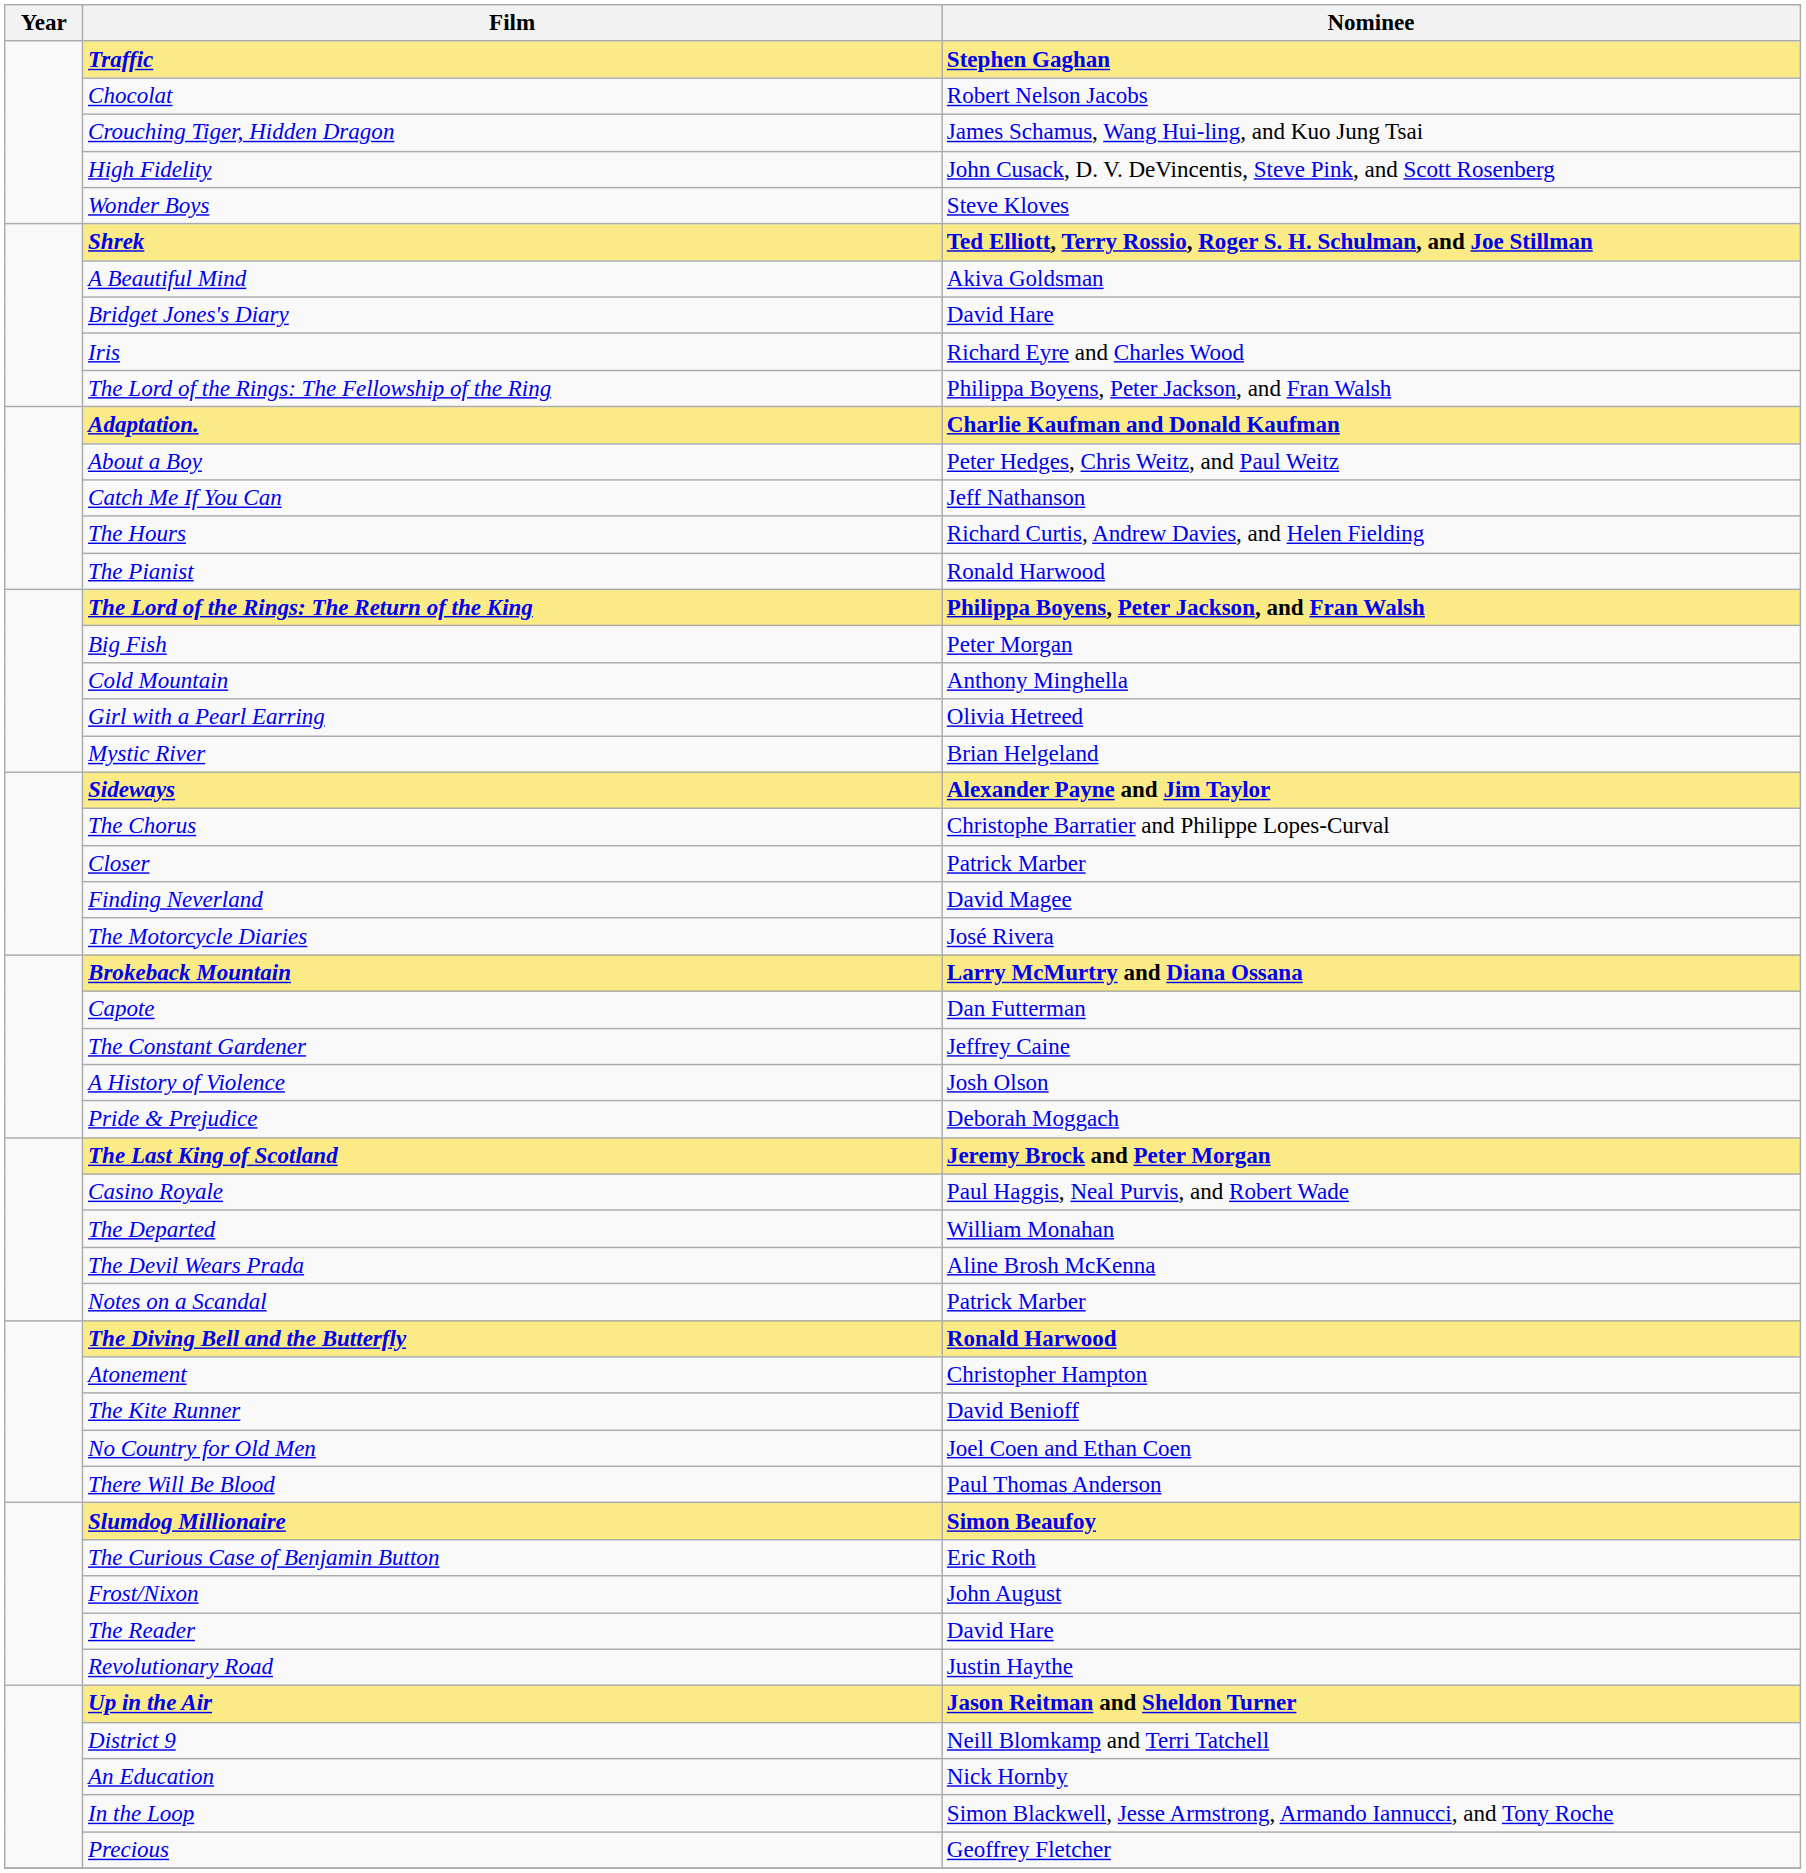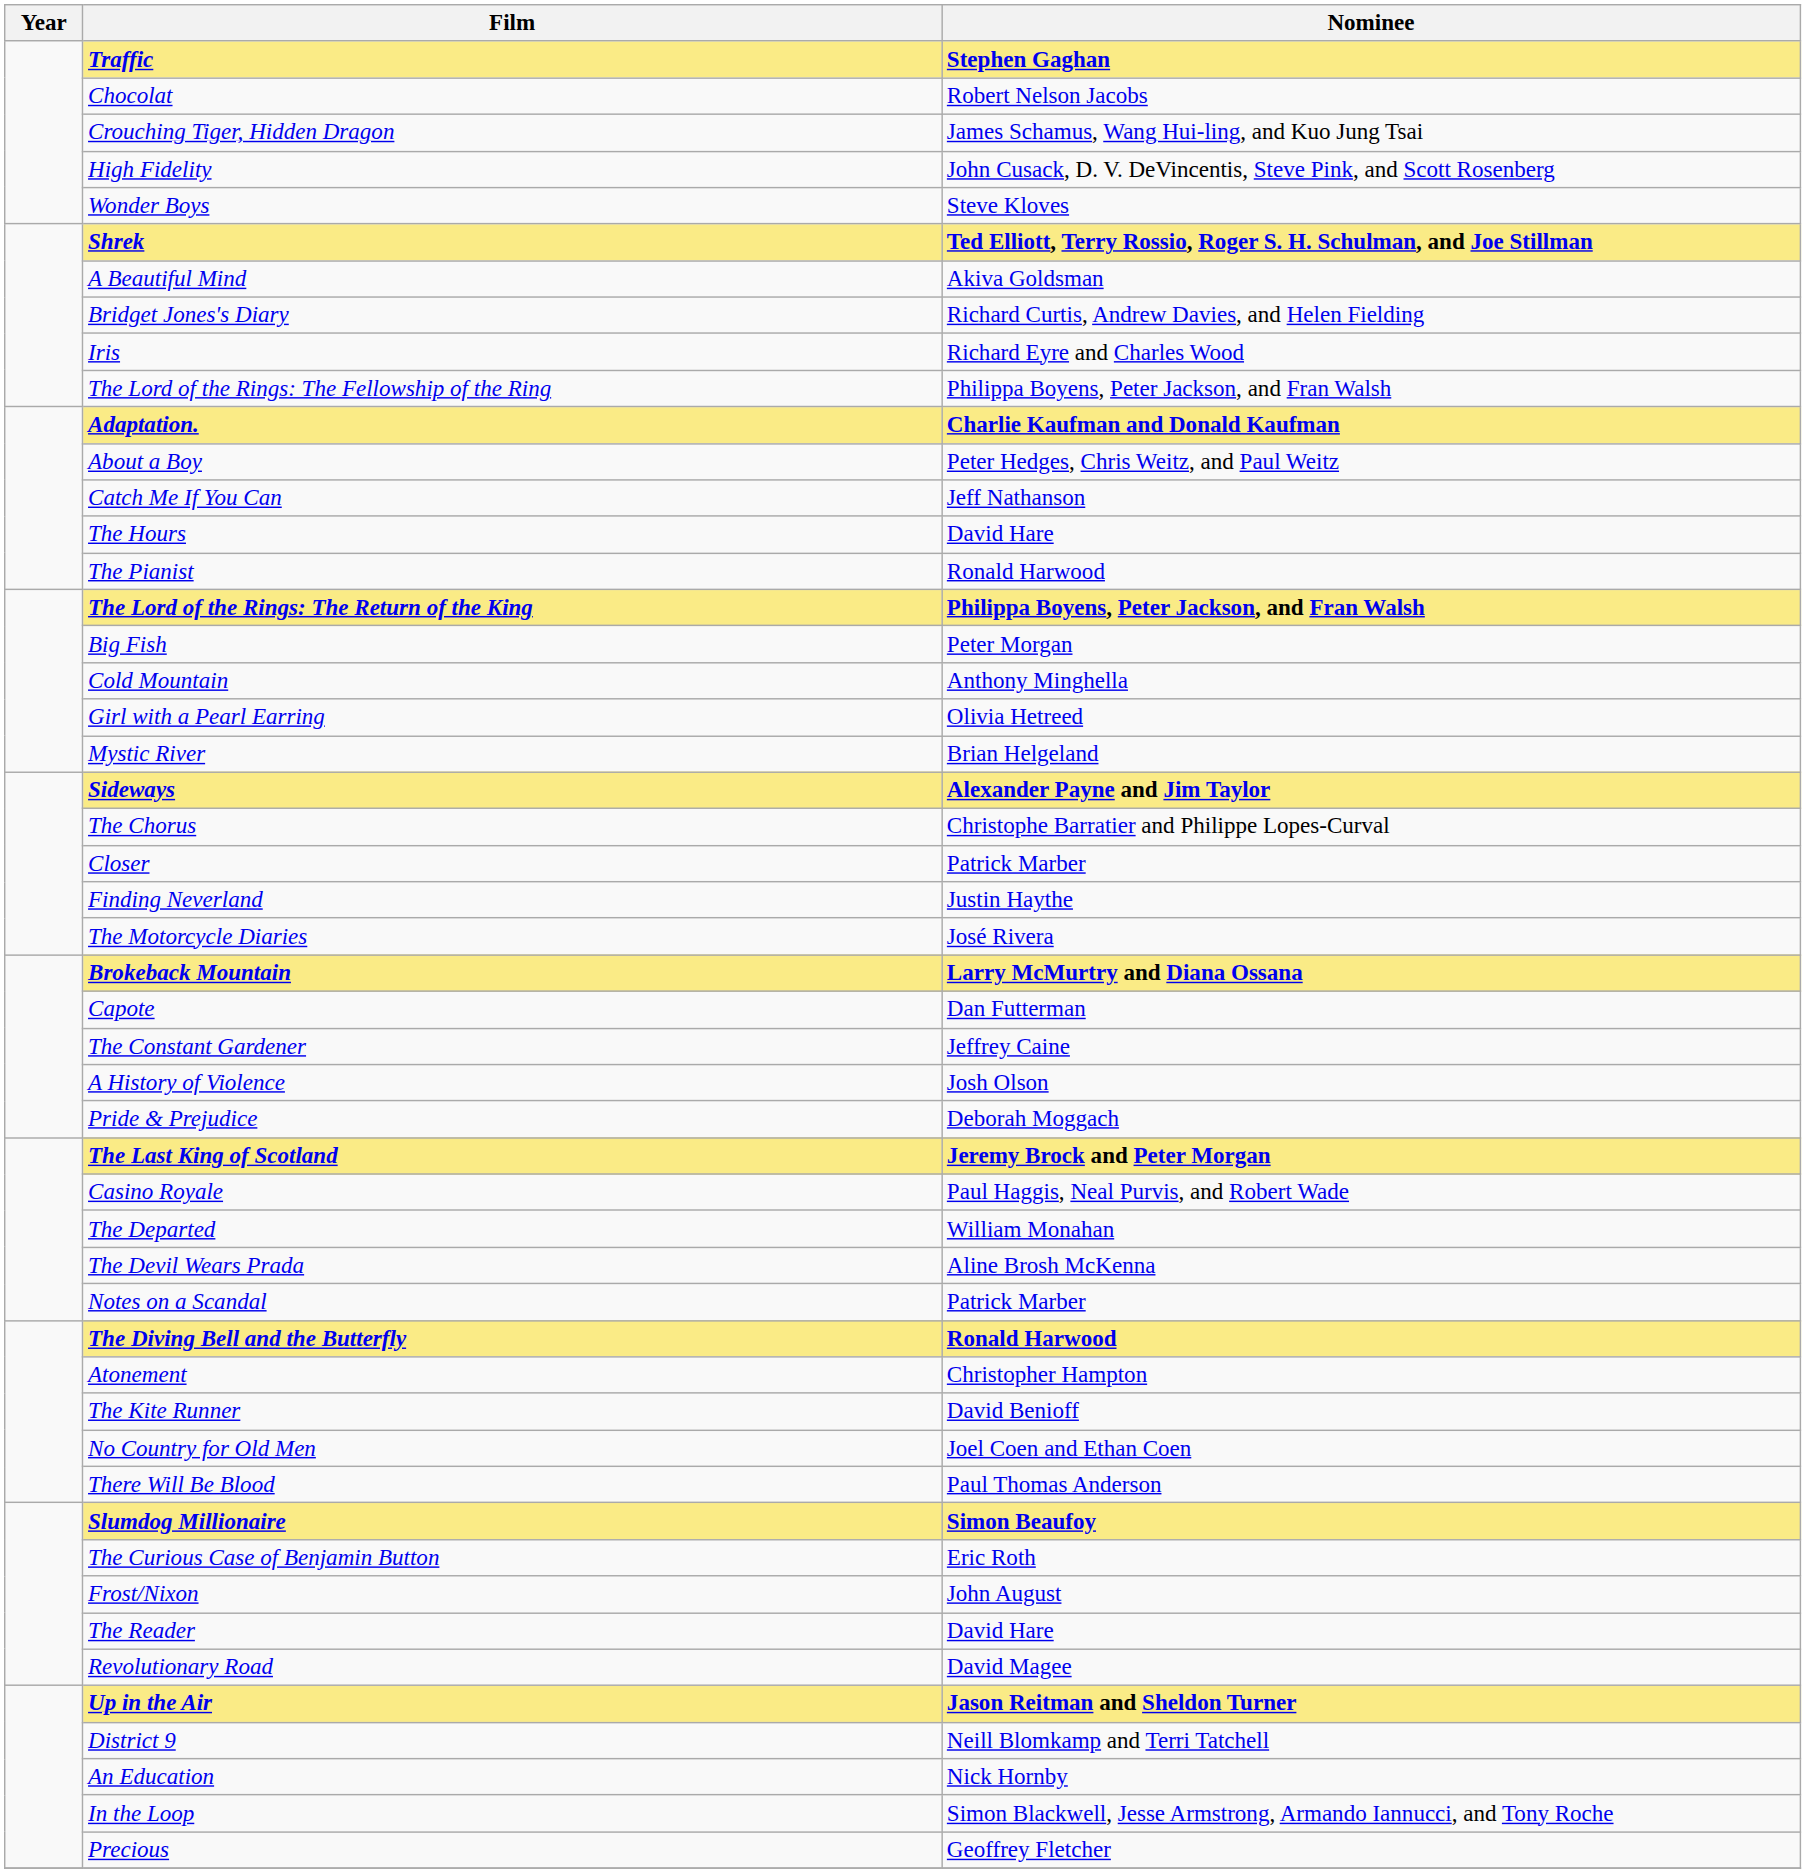(1000, 315) David Hare -> (1186, 315) Richard Curtis, Andrew Davies, and Helen Fielding
(1186, 534) Richard Curtis, Andrew Davies, and Helen Fielding -> (1000, 534) David Hare
(1009, 899) David Magee -> (1010, 899) Justin Haythe
(1010, 1667) Justin Haythe -> (1009, 1667) David Magee
